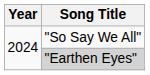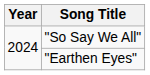(91, 59) lightgrey background -> (91, 59) no background
